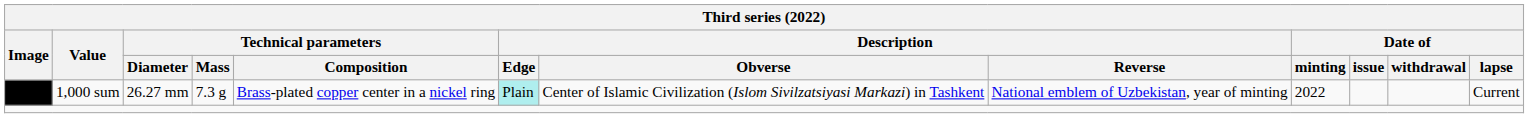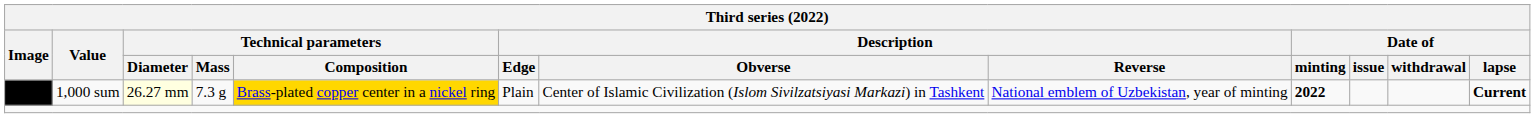(158, 93) no background -> (158, 93) lightyellow background
(366, 93) no background -> (366, 93) gold background
(518, 93) paleturquoise background -> (518, 93) no background
(1310, 93) normal -> (1310, 93) bold
(1496, 93) normal -> (1500, 93) bold
